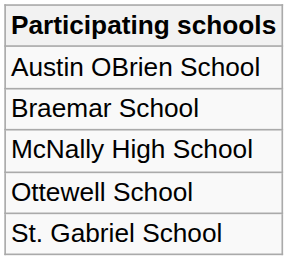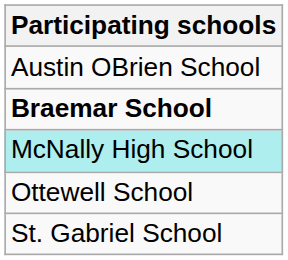(105, 108) normal -> (112, 108) bold
(132, 150) no background -> (132, 150) paleturquoise background
